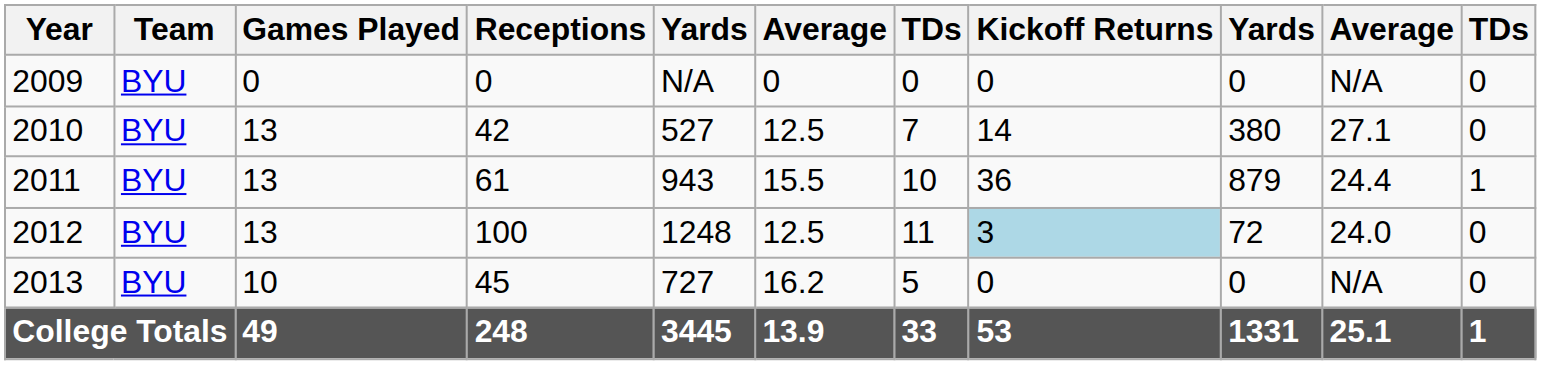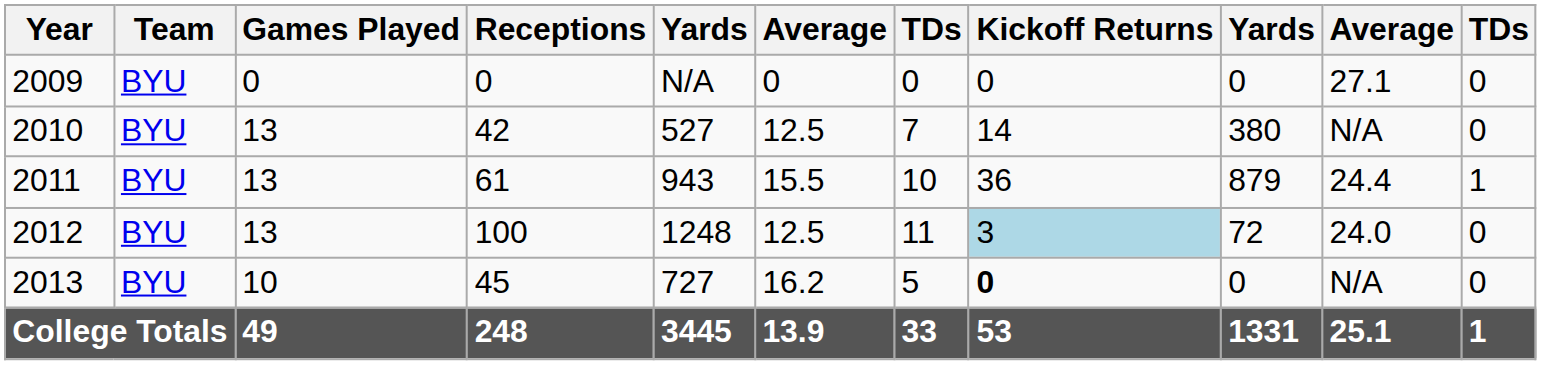(1356, 80) N/A -> (1361, 80) 27.1
(1361, 130) 27.1 -> (1356, 130) N/A
(985, 282) normal -> (985, 282) bold
